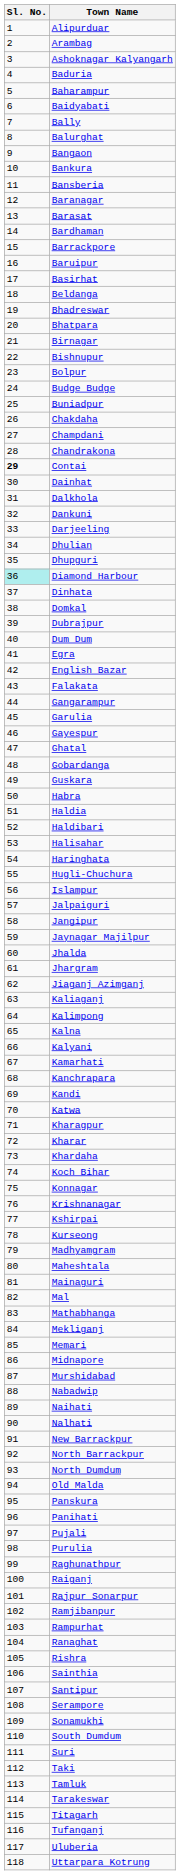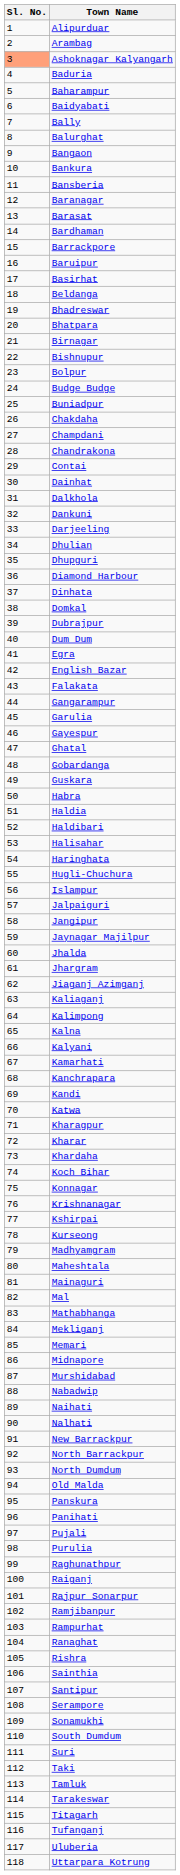(10, 59) no background -> (10, 59) lightsalmon background
(12, 467) bold -> (12, 467) normal
(12, 577) paleturquoise background -> (12, 577) no background
